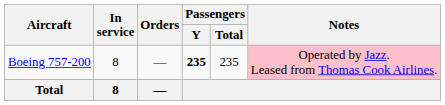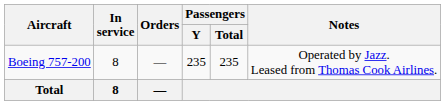(196, 62) bold -> (196, 62) normal
(344, 62) pink background -> (344, 62) no background
